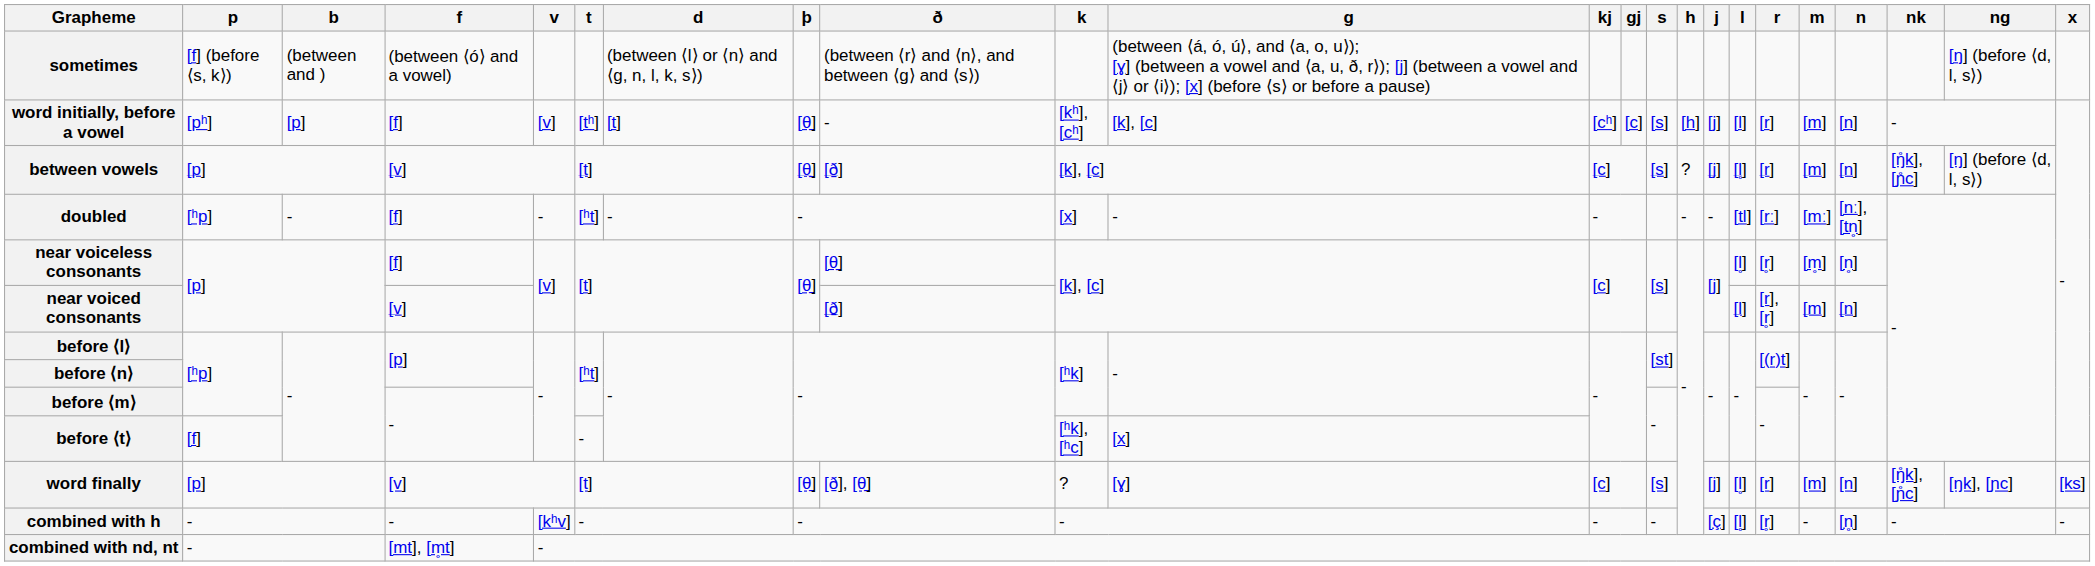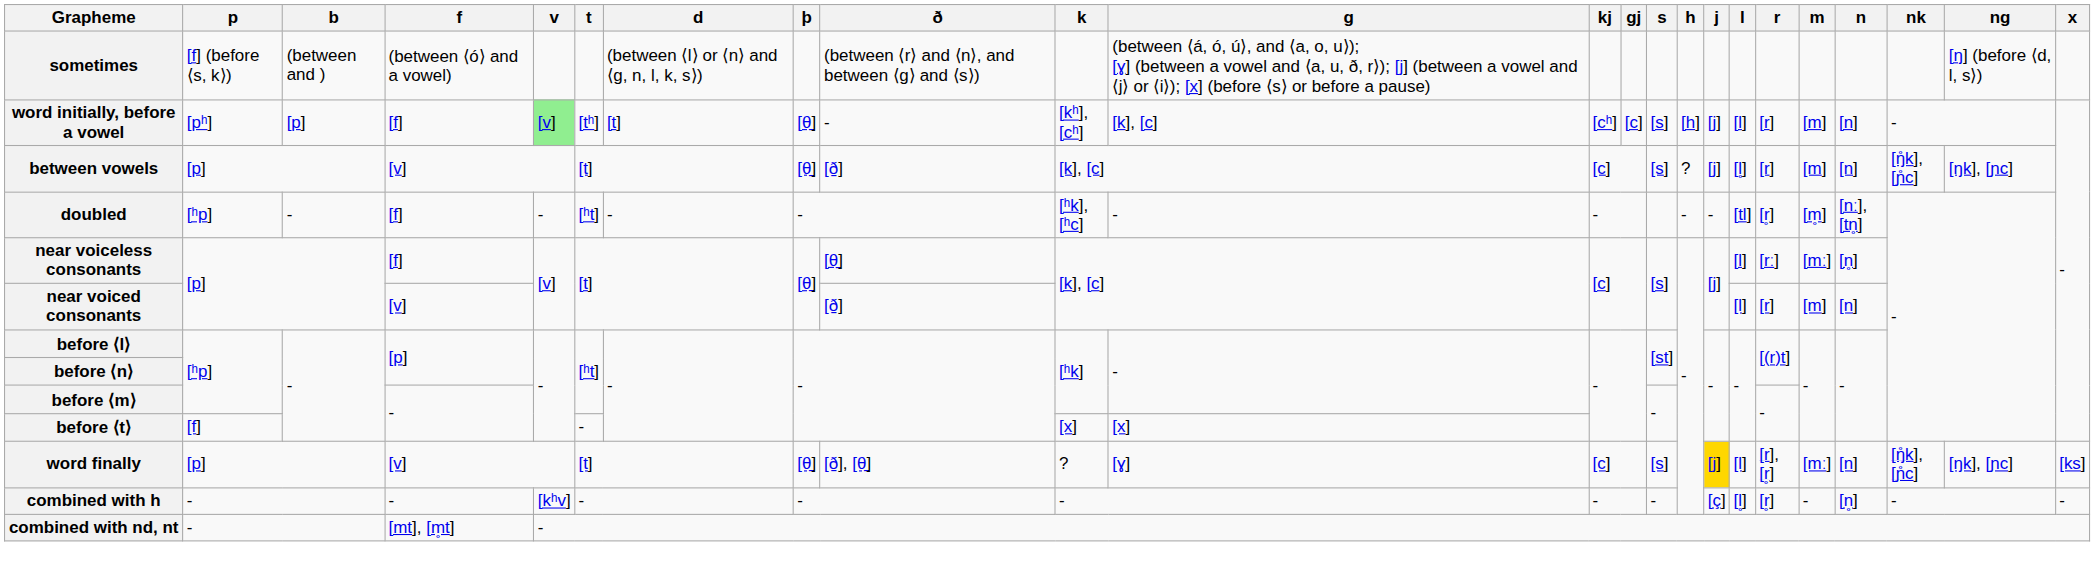(547, 122) no background -> (547, 122) lightgreen background
(2000, 170) [ŋ] (before ⟨d, l, s⟩) -> (1981, 168) [ŋk], [ɲc]
(1068, 216) [x] -> (1074, 214) [ʰk], [ʰc]
(1769, 216) [rː] -> (1767, 214) [r̥]
(1817, 216) [mː] -> (1815, 214) [m̥]
(1740, 262) [l̥] -> (1740, 260) [l]
(1767, 262) [r̥] -> (1769, 260) [rː]
(1815, 262) [m̥] -> (1817, 260) [mː]
(1769, 308) [r], [r̥] -> (1767, 306) [r]
(1074, 438) [ʰk], [ʰc] -> (1068, 427) [x]
(1714, 484) no background -> (1714, 464) gold background
(1740, 484) [l̥] -> (1740, 464) [l]
(1767, 484) [r] -> (1769, 464) [r], [r̥]
(1815, 484) [m] -> (1817, 464) [mː]
